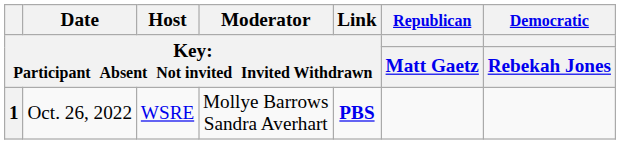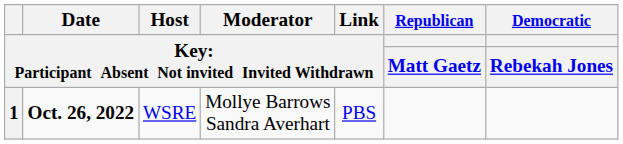(80, 113) normal -> (81, 113) bold
(357, 113) bold -> (359, 113) normal
